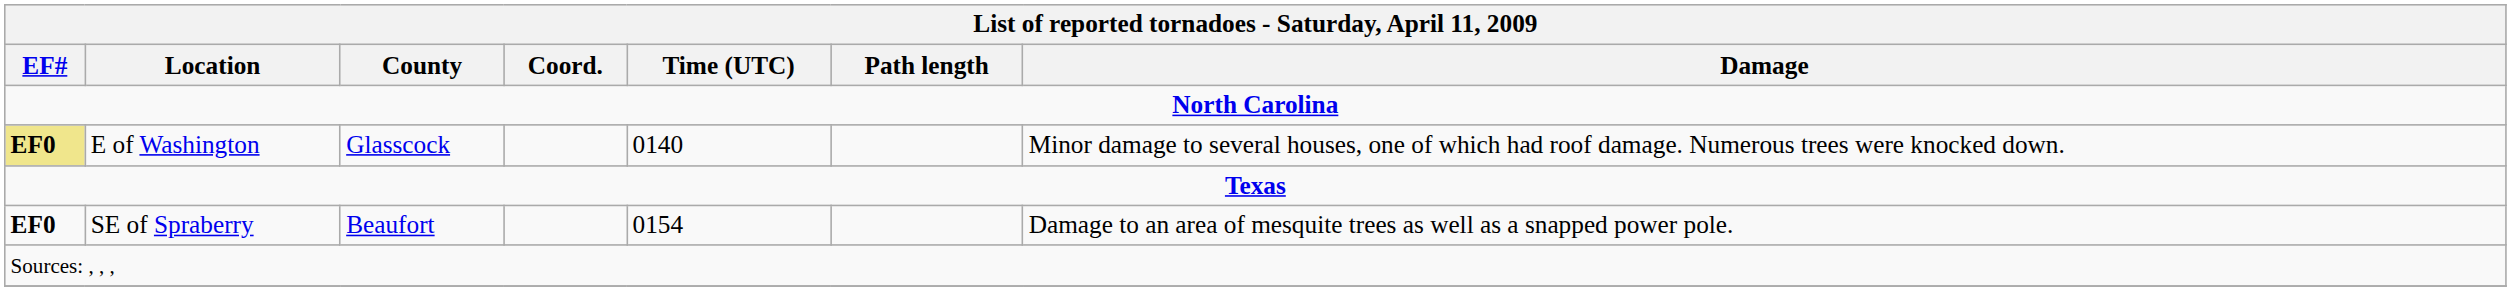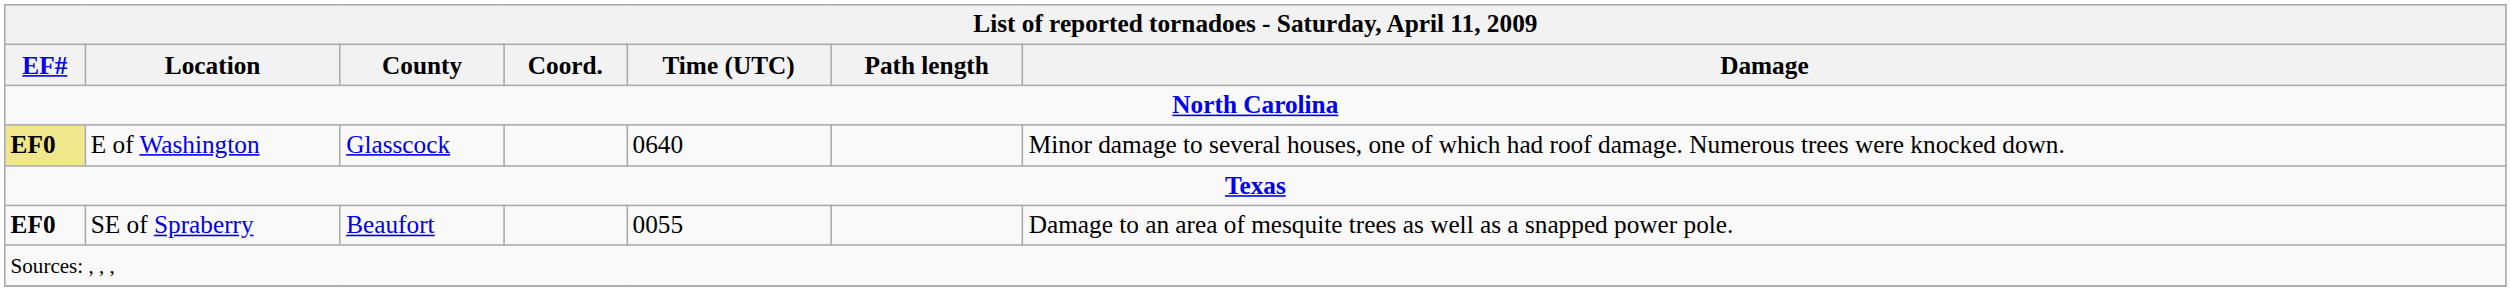(658, 144) 0140 -> (658, 144) 0640
(658, 225) 0154 -> (658, 225) 0055
